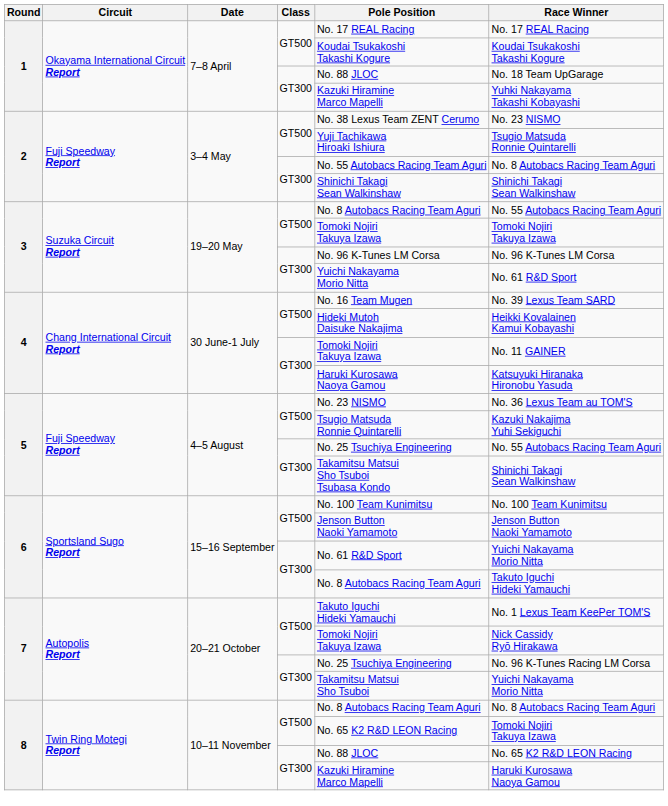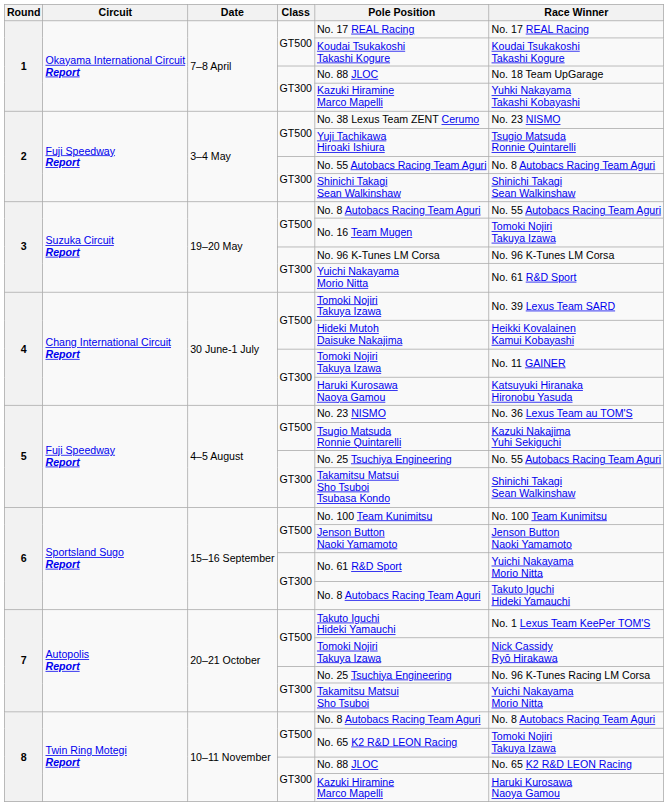(349, 232) Tomoki Nojiri Takuya Izawa -> (365, 232) No. 16 Team Mugen
(365, 300) No. 16 Team Mugen -> (349, 306) Tomoki Nojiri Takuya Izawa
